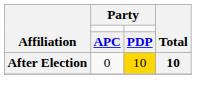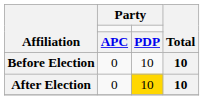+ row: (51, 63)
